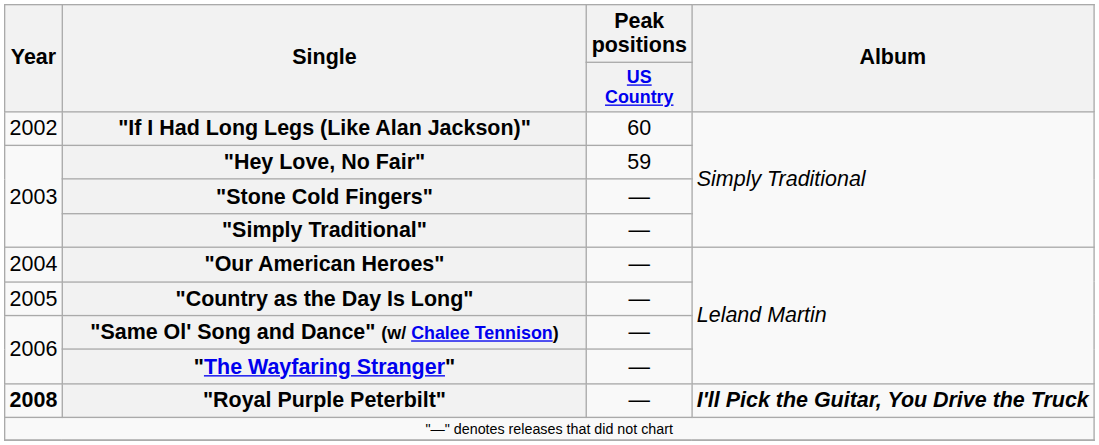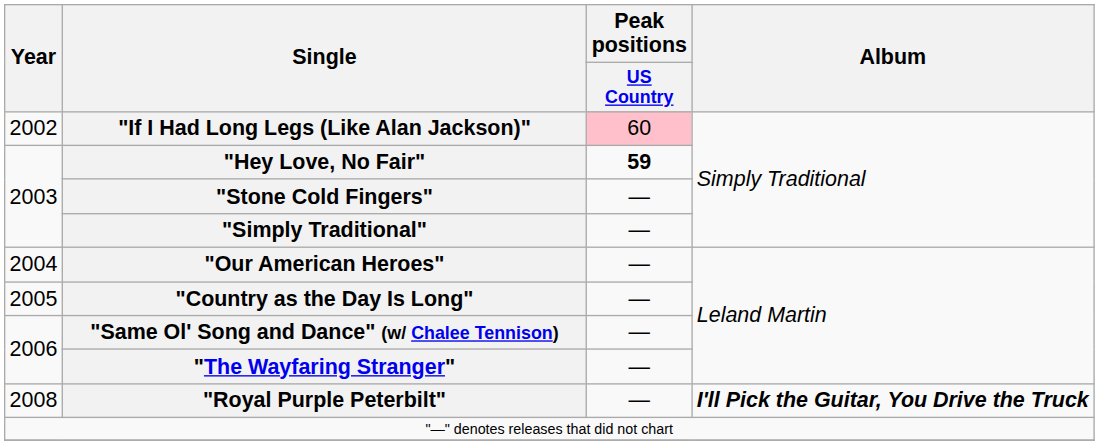(639, 128) no background -> (639, 128) pink background
(639, 162) normal -> (639, 162) bold
(33, 400) bold -> (33, 400) normal
